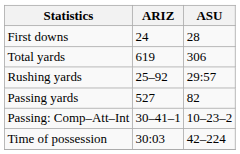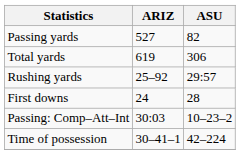rows swapped: (38, 36) <-> (43, 97)
(158, 118) 30–41–1 -> (150, 118) 30:03
(150, 139) 30:03 -> (158, 139) 30–41–1
